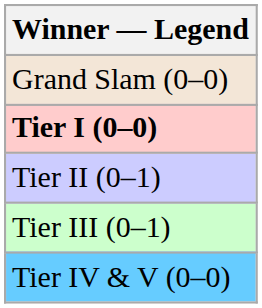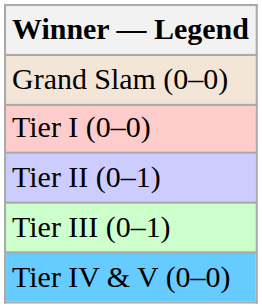(85, 128) bold -> (81, 128) normal
